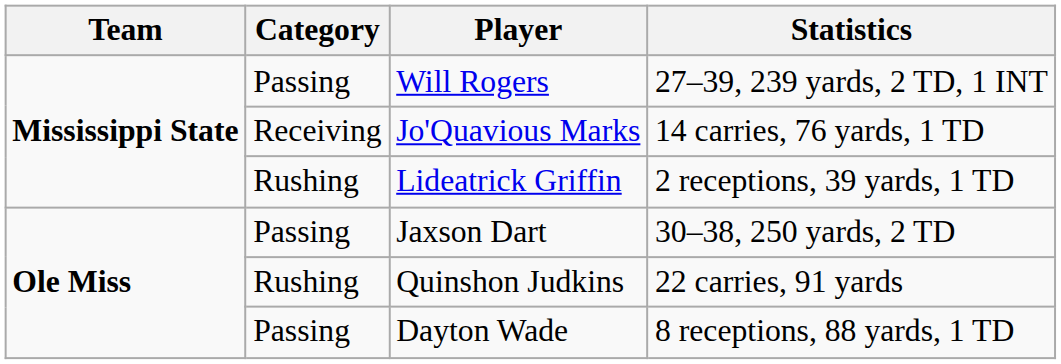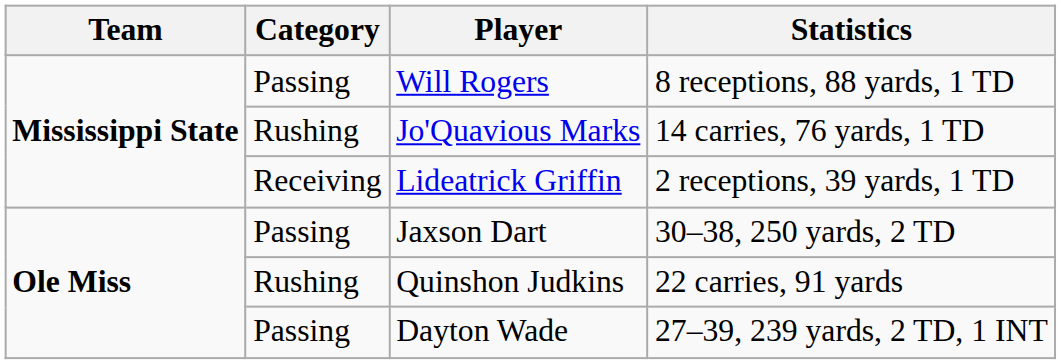(851, 80) 27–39, 239 yards, 2 TD, 1 INT -> (835, 80) 8 receptions, 88 yards, 1 TD
(317, 130) Receiving -> (306, 130) Rushing
(306, 181) Rushing -> (317, 181) Receiving
(835, 331) 8 receptions, 88 yards, 1 TD -> (851, 331) 27–39, 239 yards, 2 TD, 1 INT
